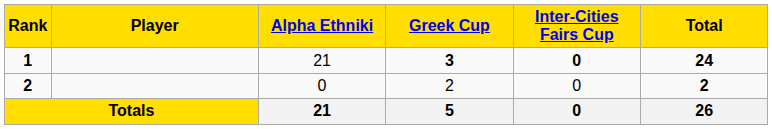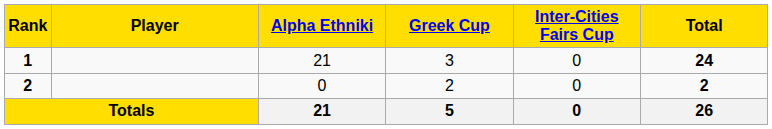(449, 60) bold -> (449, 60) normal
(577, 60) bold -> (577, 60) normal
